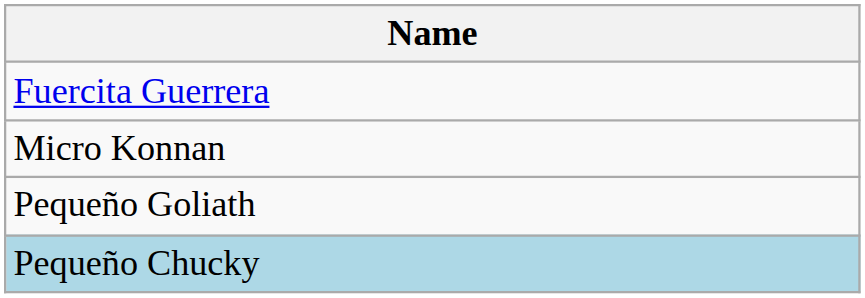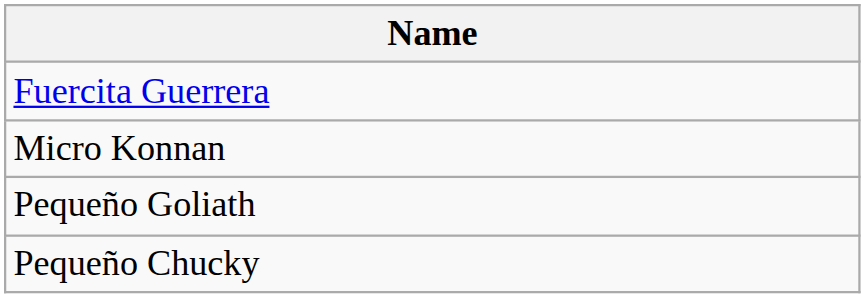(136, 262) lightblue background -> (136, 262) no background
